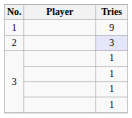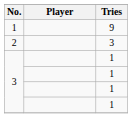(112, 43) lavender background -> (112, 43) no background
